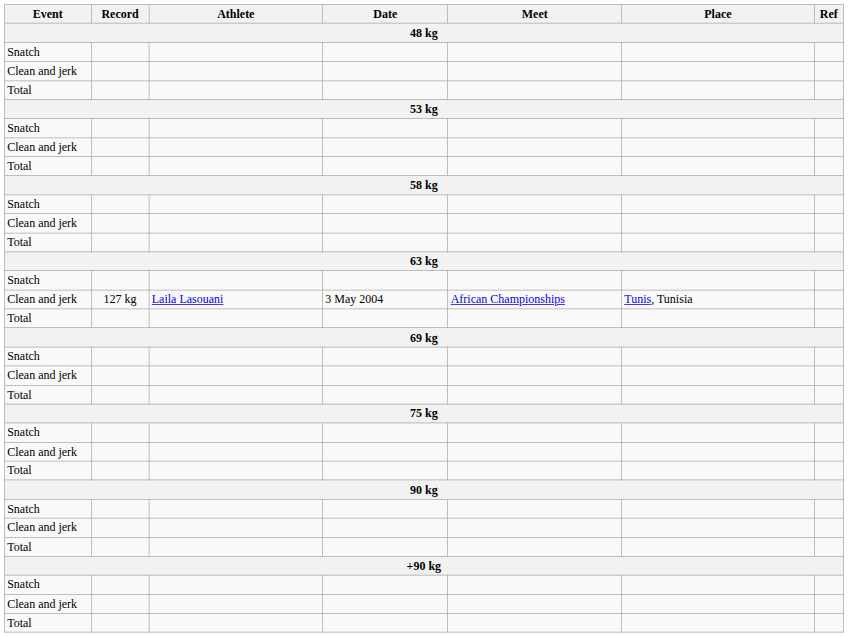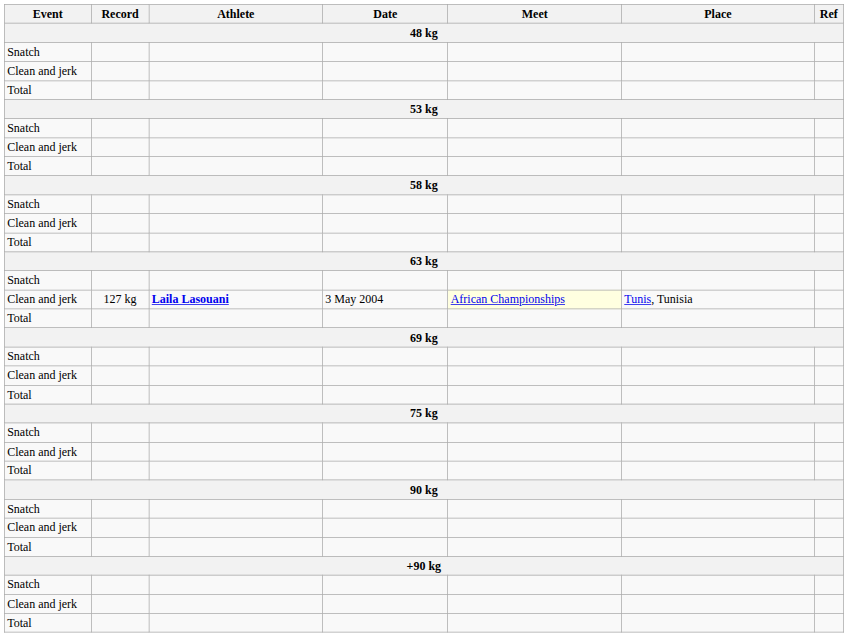(188, 299) normal -> (190, 299) bold
(508, 299) no background -> (508, 299) lightyellow background
